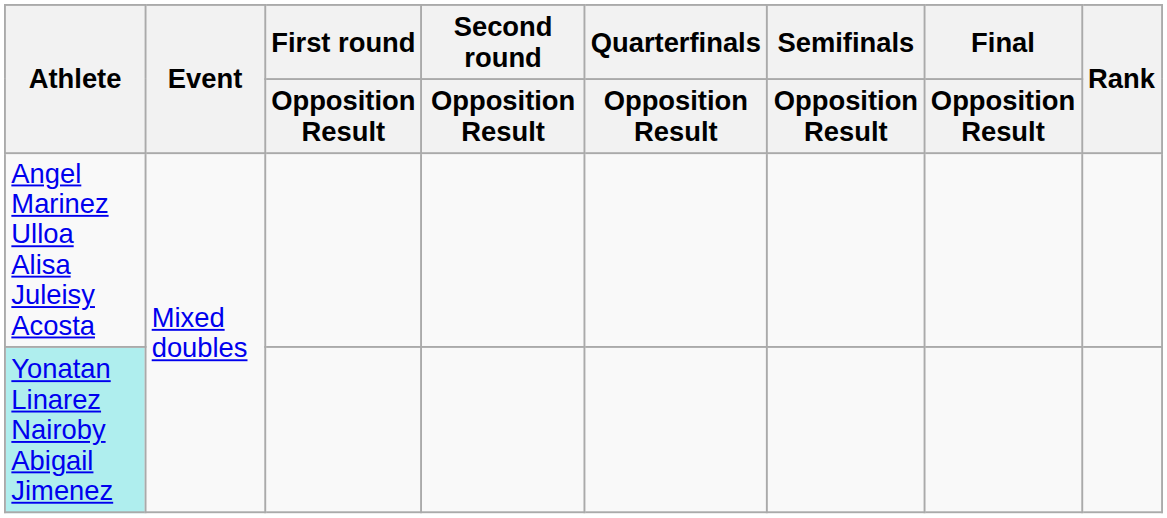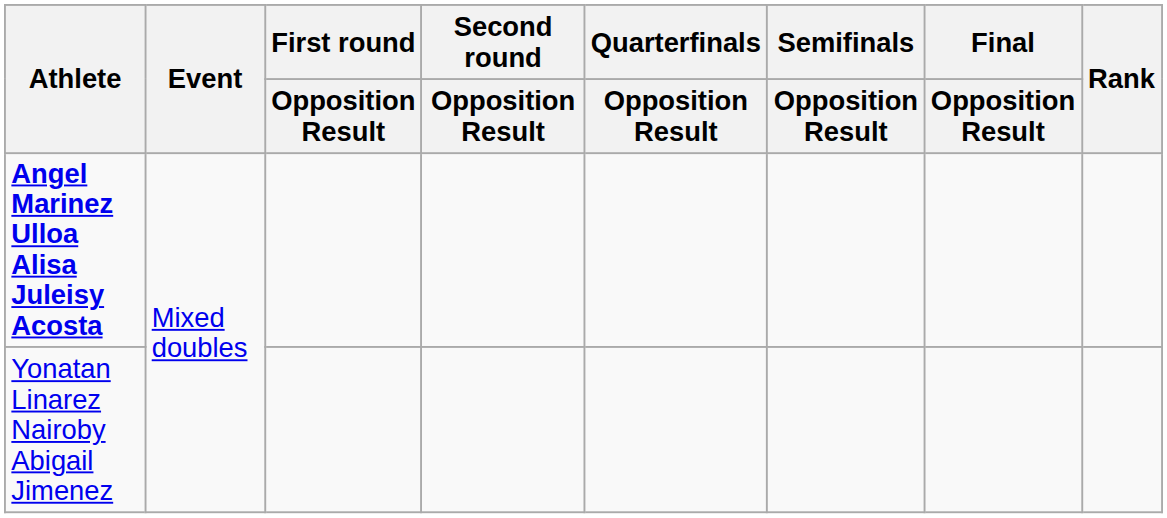(60, 250) normal -> (62, 250) bold
(62, 430) paleturquoise background -> (62, 430) no background
